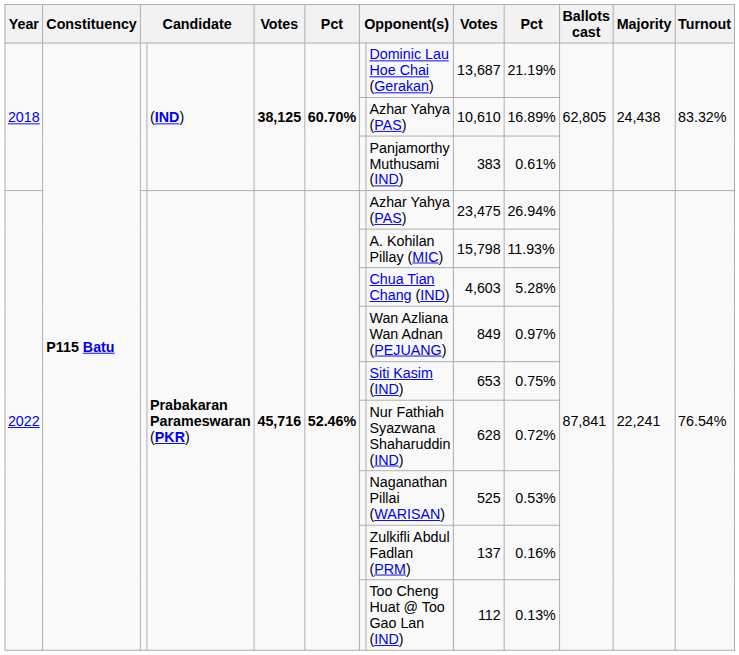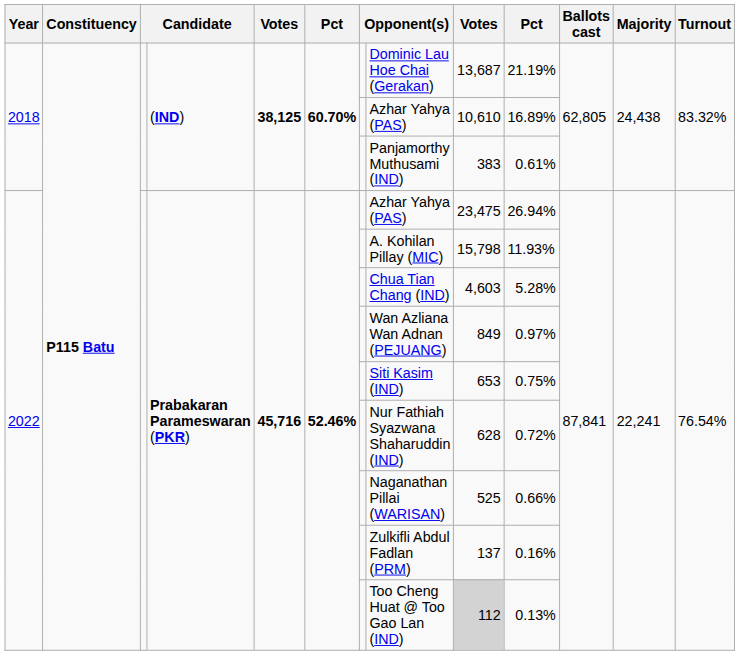(536, 498) 0.53% -> (536, 498) 0.66%
(489, 615) no background -> (489, 615) lightgrey background
